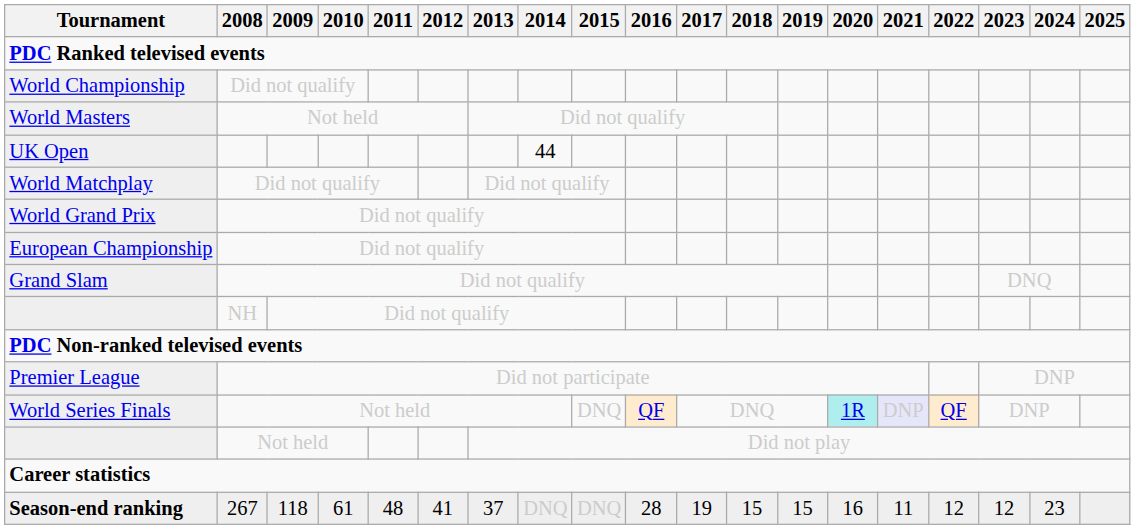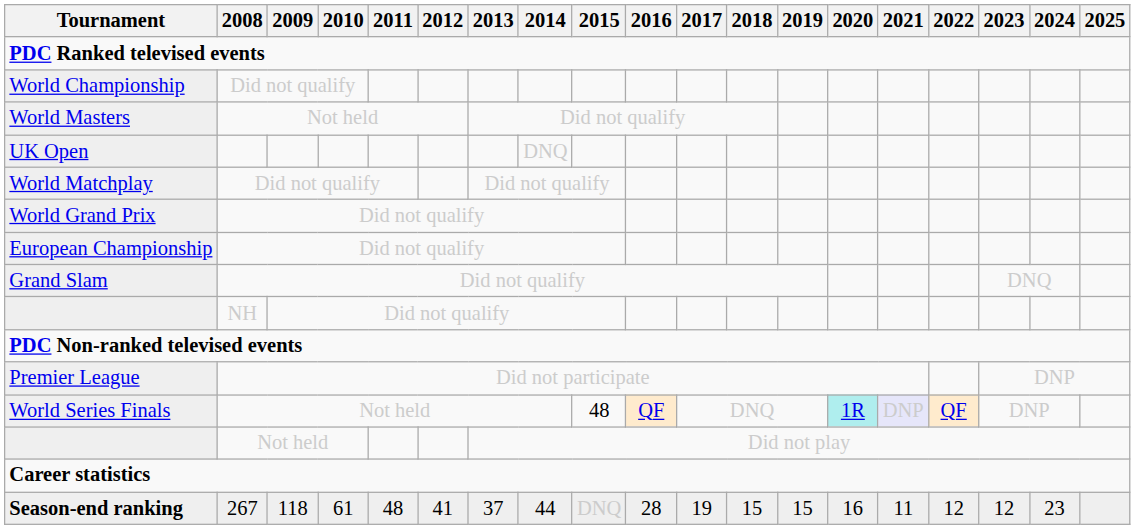(545, 150) 44 -> (545, 150) DNQ
(599, 410) DNQ -> (599, 410) 48
(545, 507) DNQ -> (545, 507) 44
